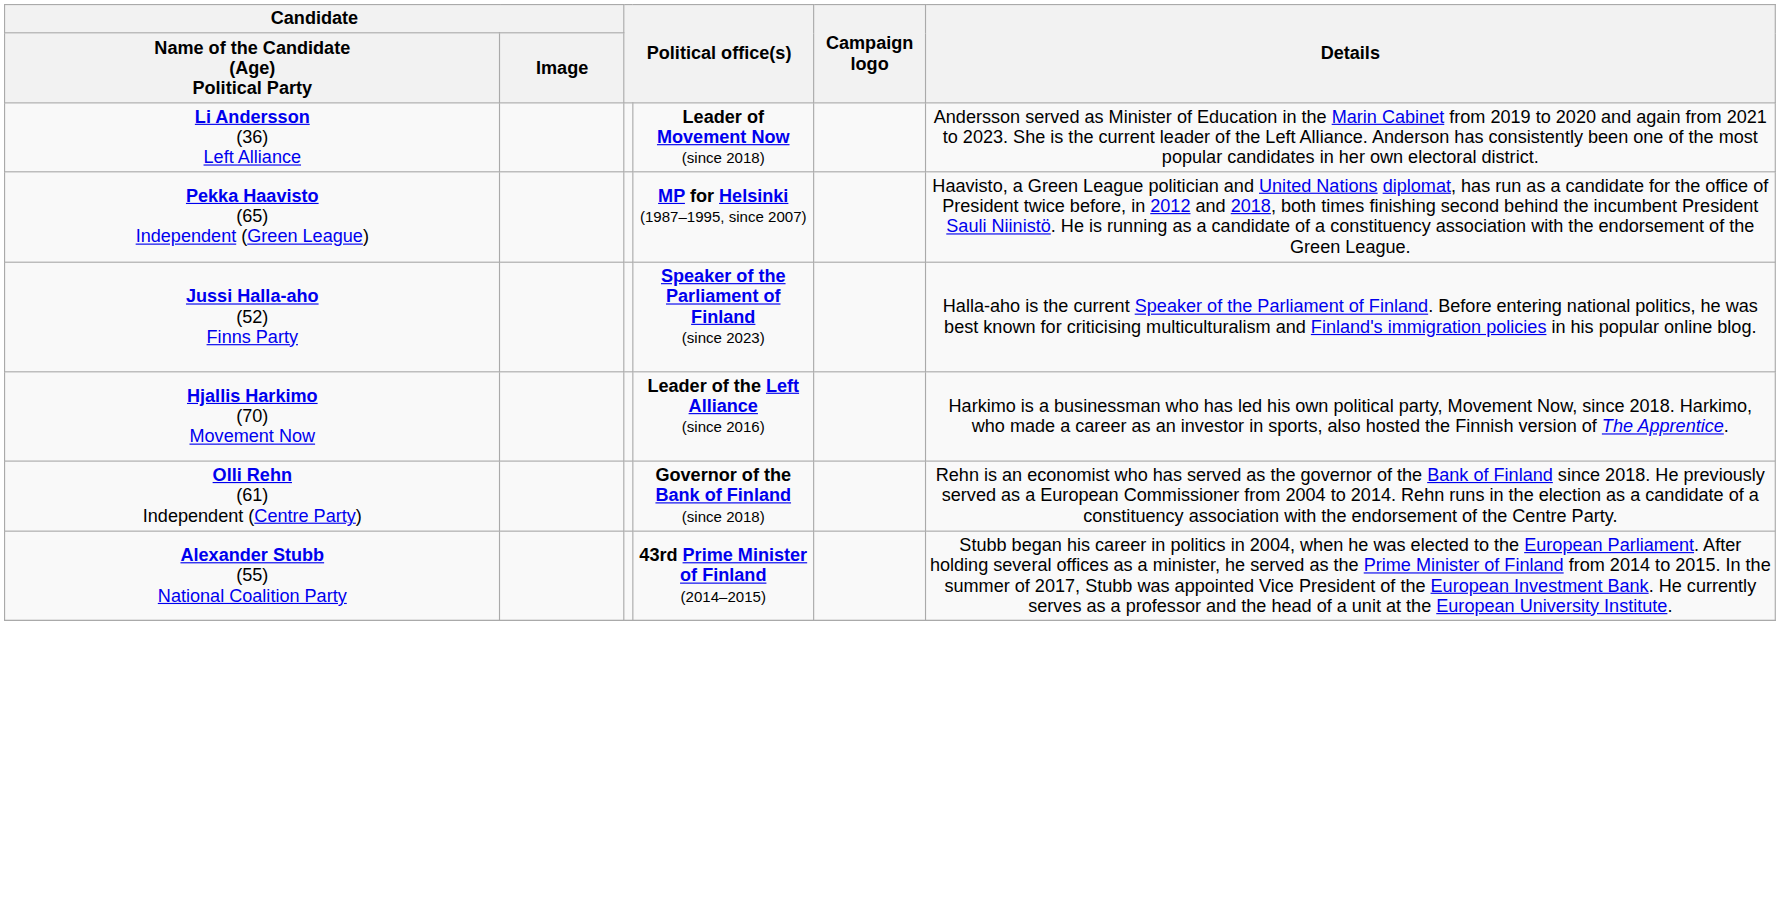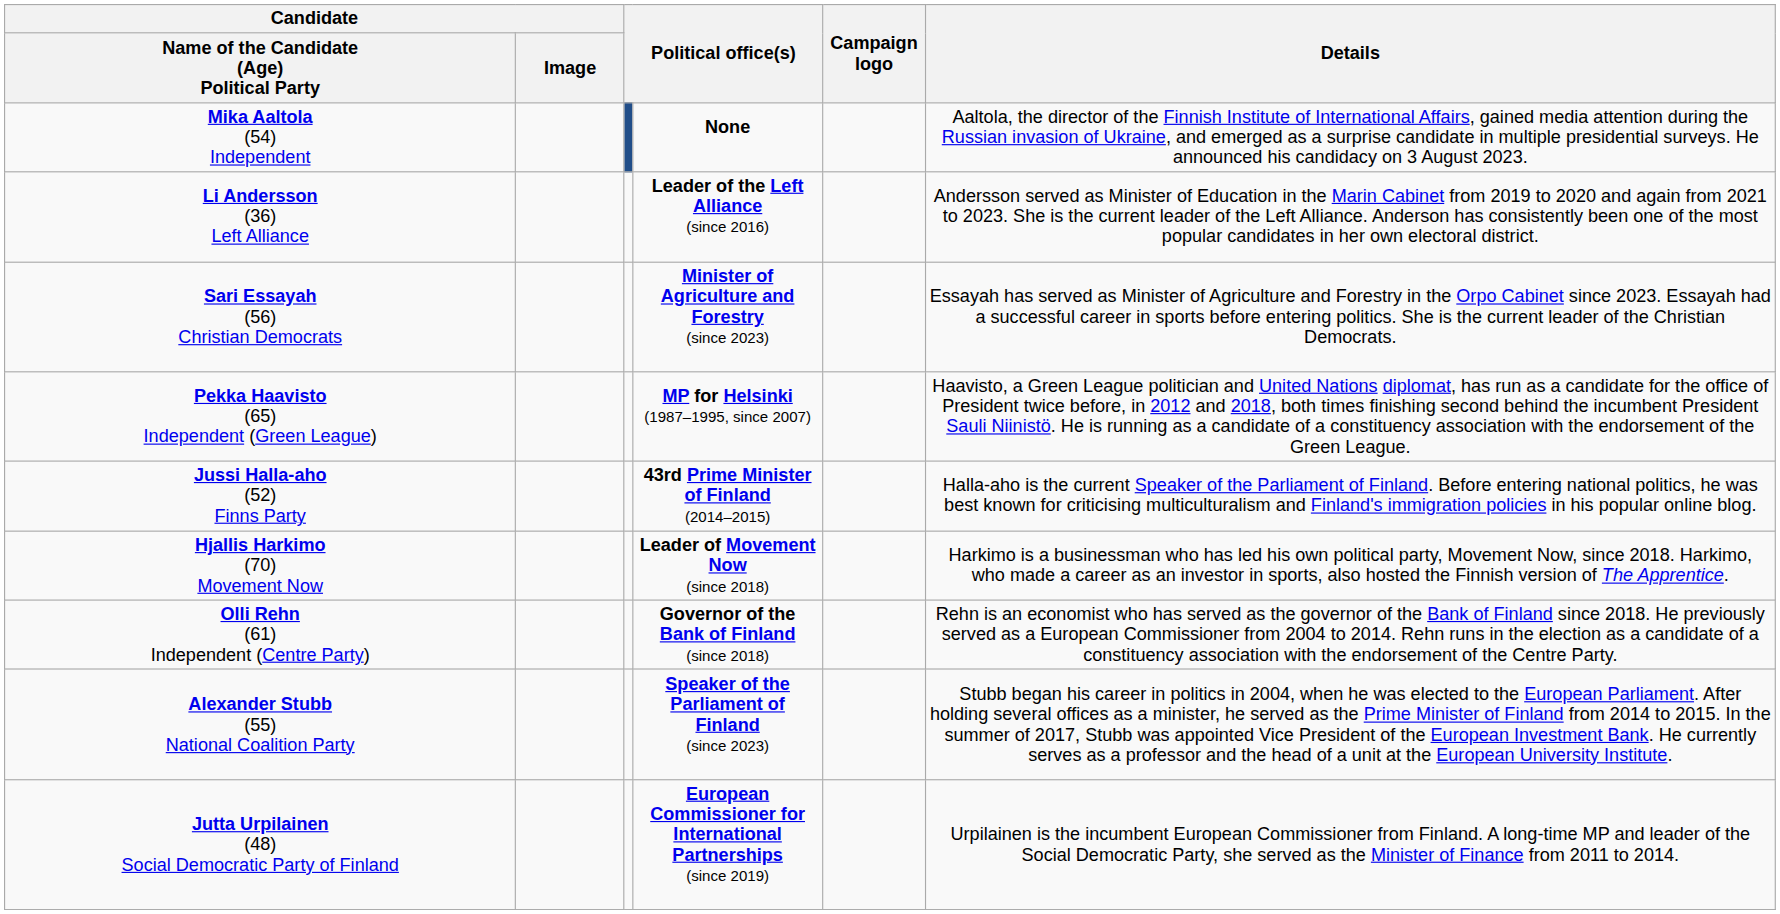+ row: (260, 137)
(723, 137) Leader of Movement Now (since 2018) -> (728, 206) Leader of the Left Alliance (since 2016)
+ row: (260, 316)
(723, 306) Speaker of the Parliament of Finland (since 2023) -> (728, 495) 43rd Prime Minister of Finland (2014–2015)
(723, 406) Leader of the Left Alliance (since 2016) -> (728, 565) Leader of Movement Now (since 2018)
(723, 575) 43rd Prime Minister of Finland (2014–2015) -> (728, 714) Speaker of the Parliament of Finland (since 2023)
+ row: (260, 844)
